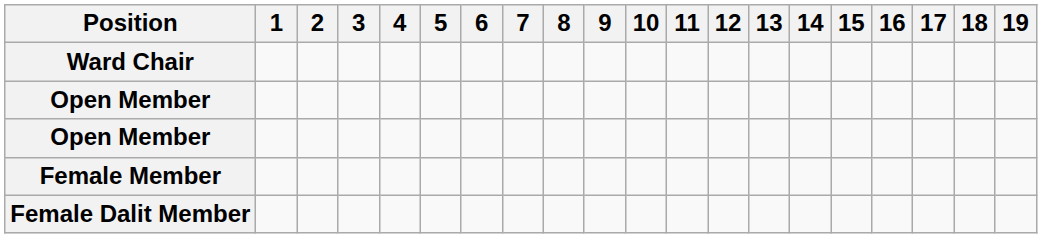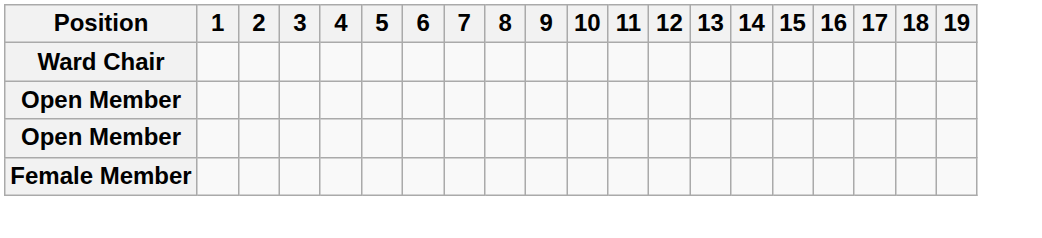- row: (130, 213)
